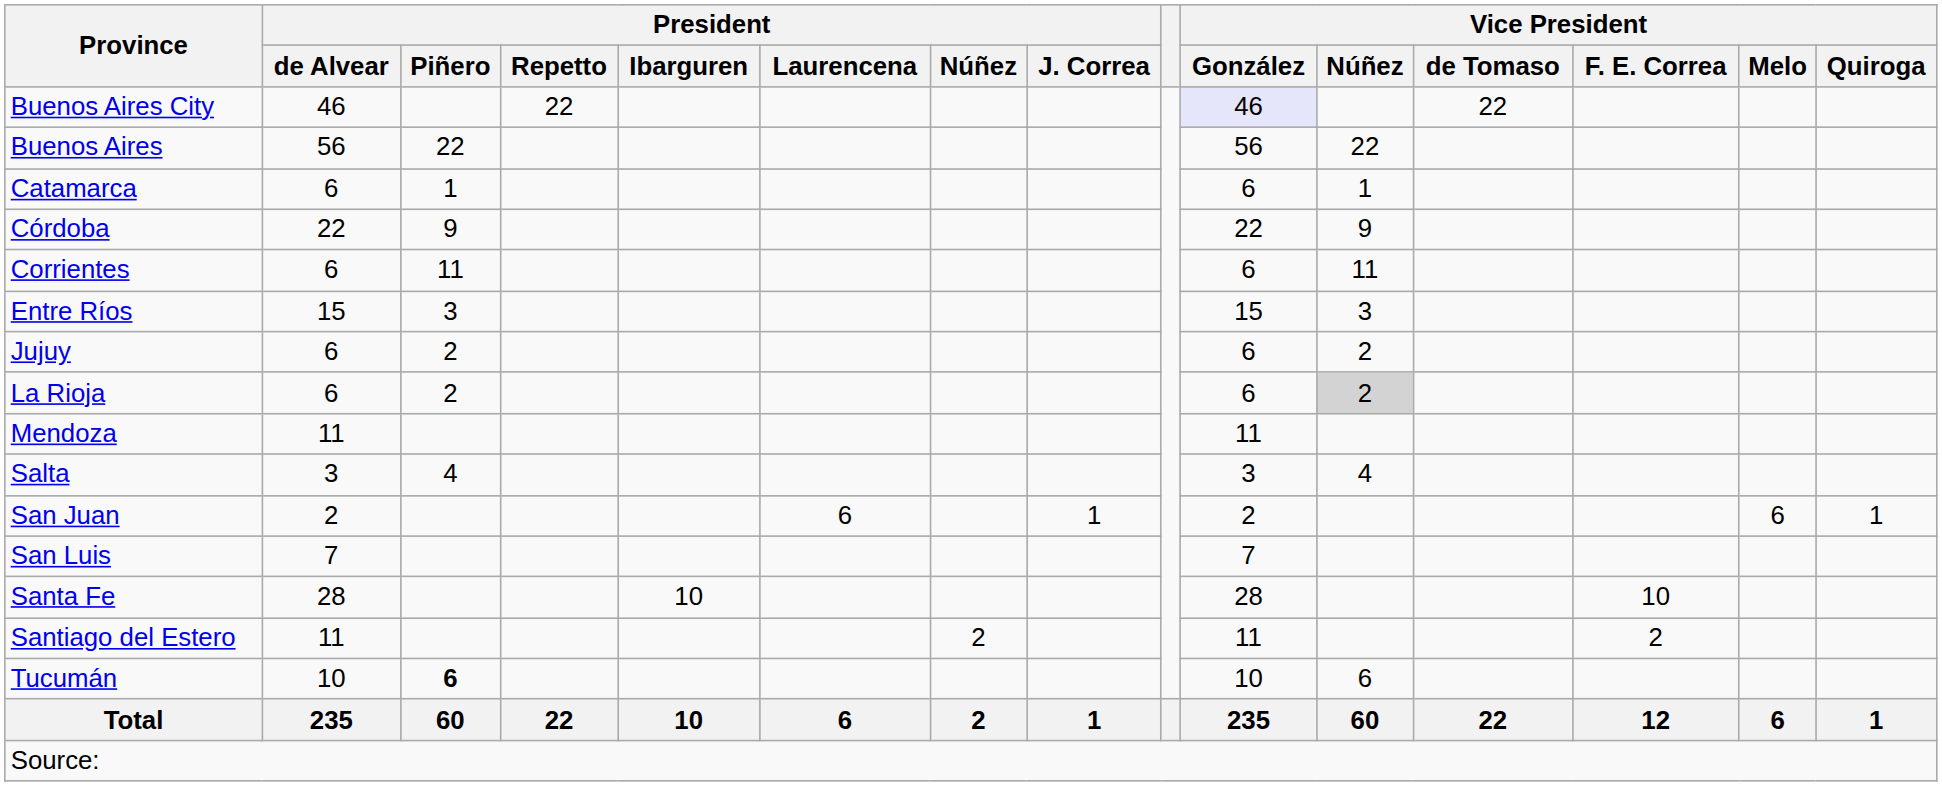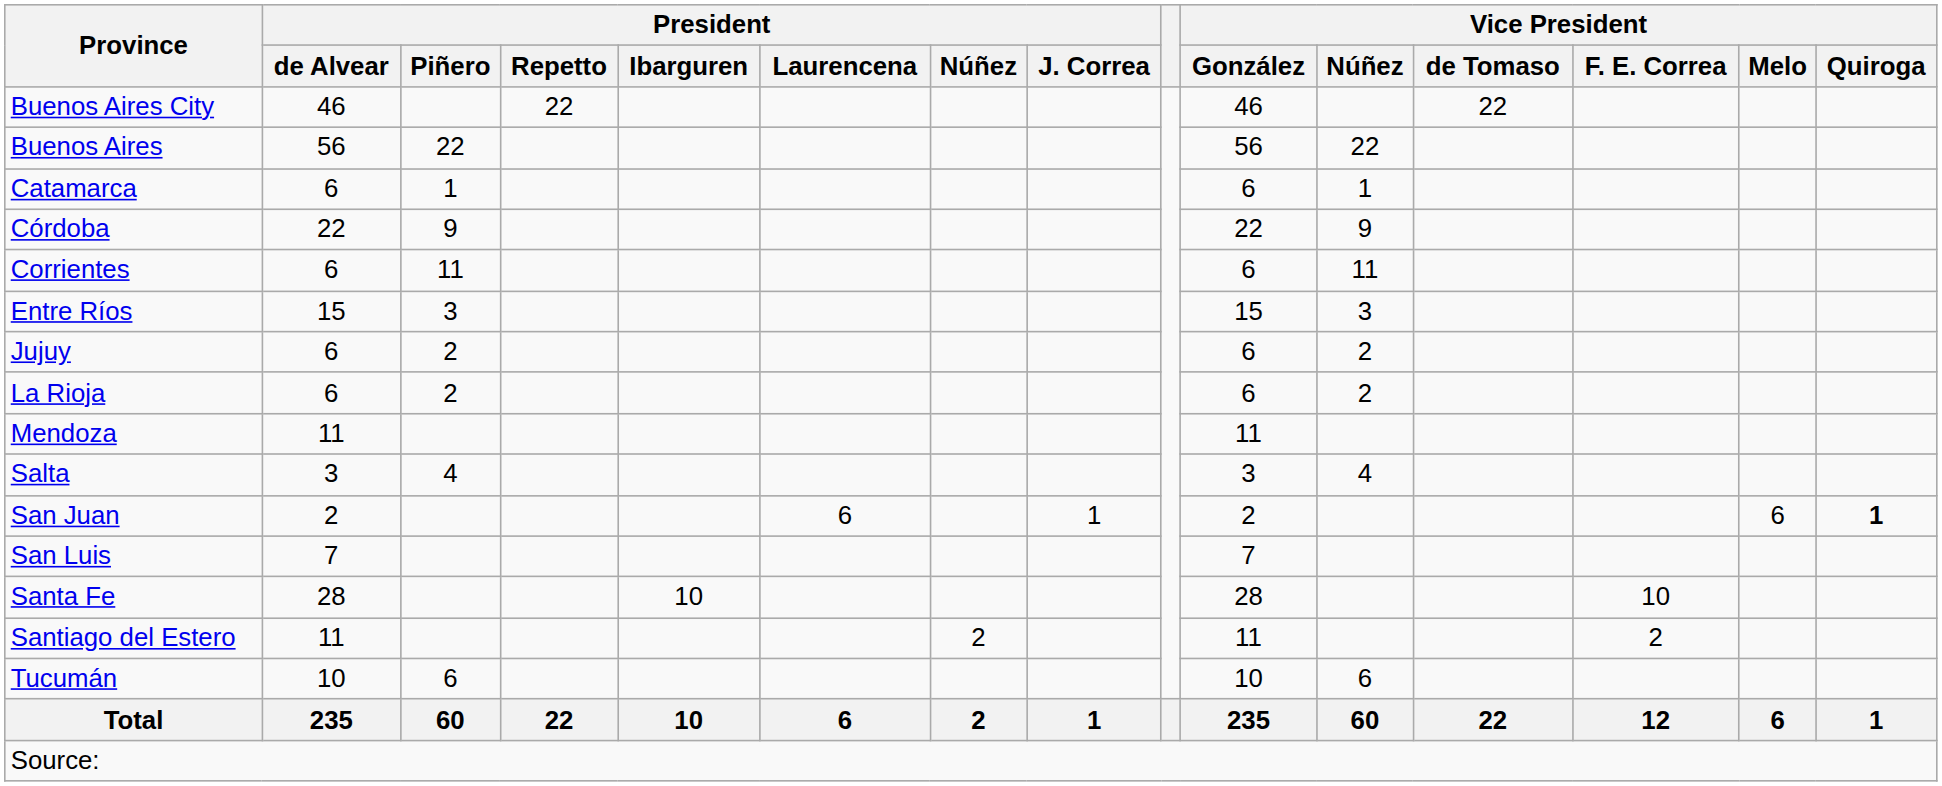(1248, 106) lavender background -> (1248, 106) no background
(1365, 392) lightgrey background -> (1365, 392) no background
(1876, 515) normal -> (1876, 515) bold
(450, 678) bold -> (450, 678) normal
